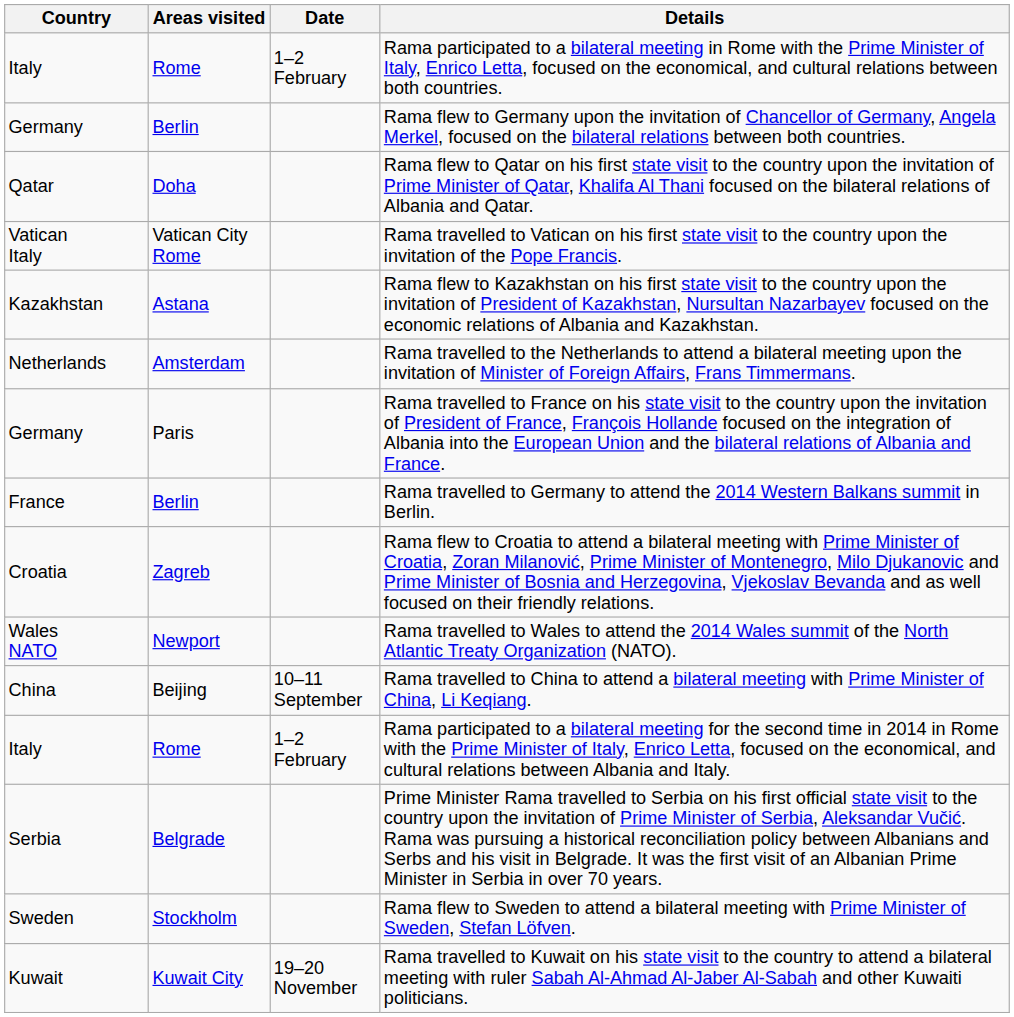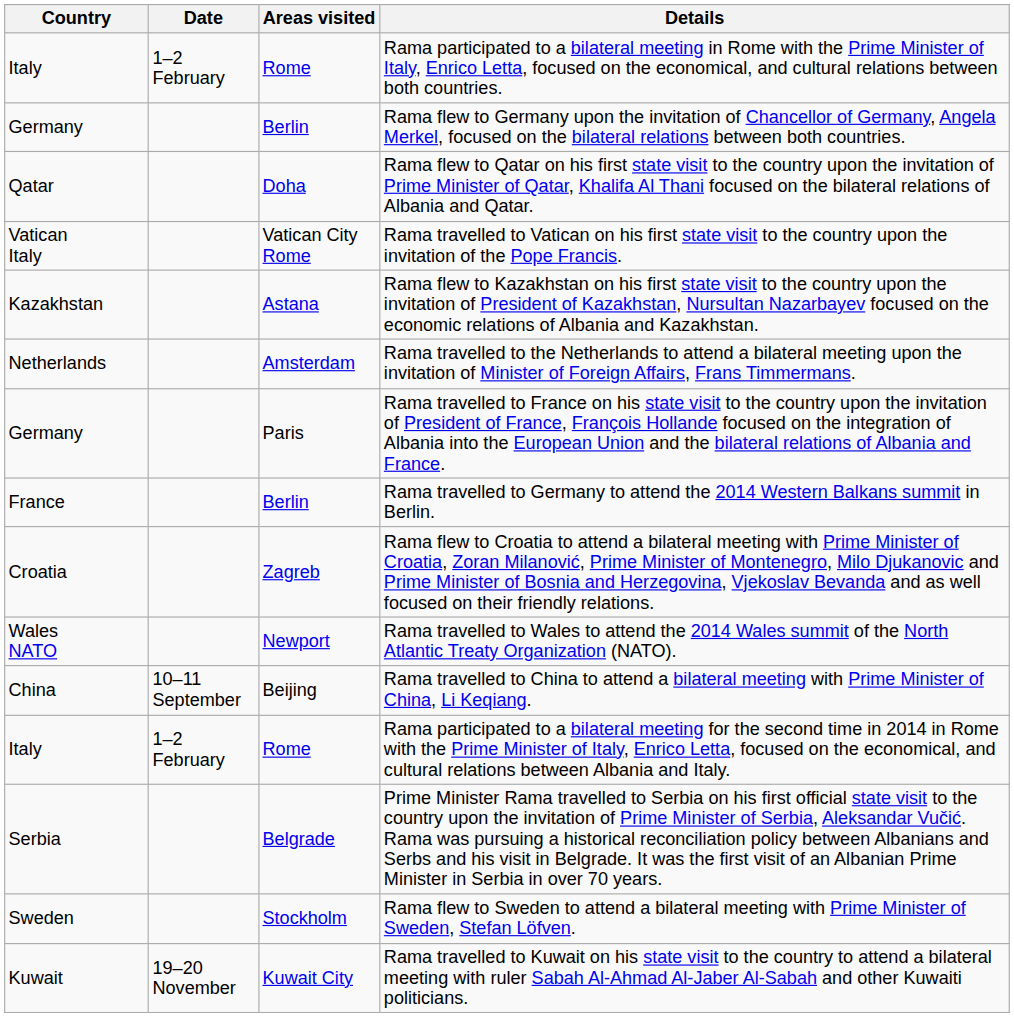columns swapped: (209, 18) <-> (325, 18)
